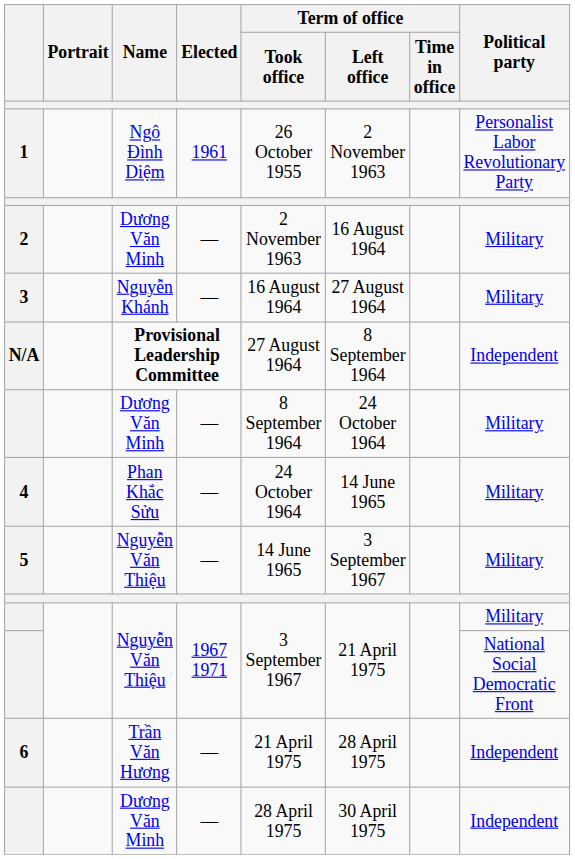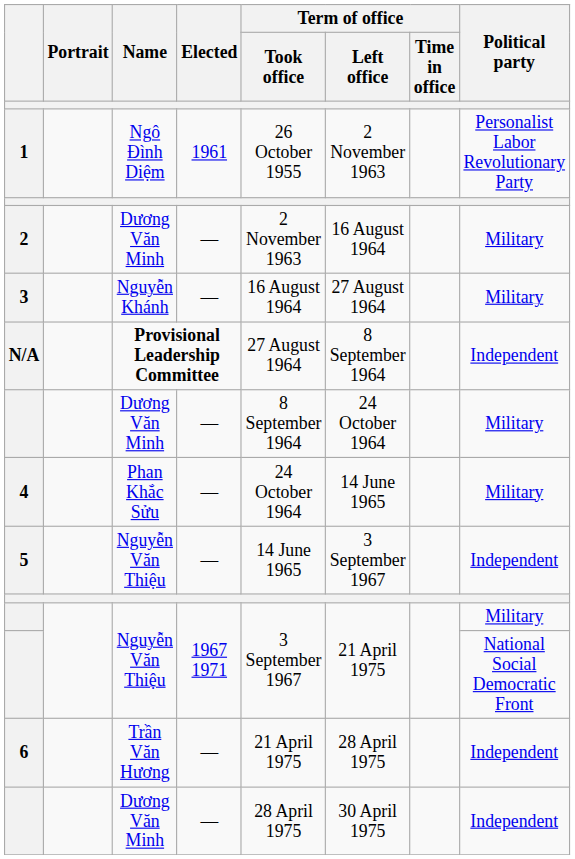(514, 559) Military -> (514, 559) Independent
